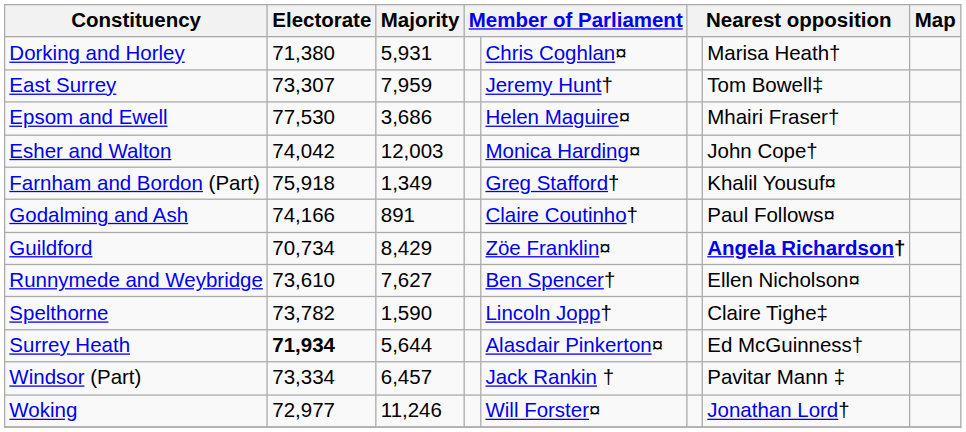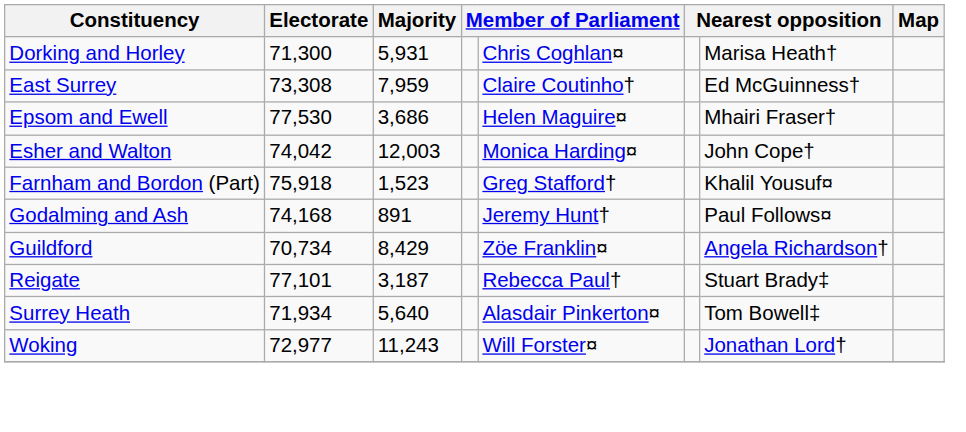(304, 53) 71,380 -> (301, 53) 71,300
(304, 85) 73,307 -> (301, 85) 73,308
(549, 85) Jeremy Hunt† -> (559, 85) Claire Coutinho†
(765, 85) Tom Bowell‡ -> (782, 85) Ed McGuinness†
(406, 183) 1,349 -> (403, 183) 1,523
(304, 215) 74,166 -> (301, 215) 74,168
(562, 215) Claire Coutinho† -> (546, 215) Jeremy Hunt†
(806, 248) bold -> (796, 248) normal
+ row: (45, 280)
- row: (136, 280)
- row: (59, 313)
(304, 345) bold -> (301, 313) normal
(406, 345) 5,644 -> (403, 313) 5,640
(785, 345) Ed McGuinness† -> (762, 313) Tom Bowell‡
- row: (75, 378)
(411, 410) 11,246 -> (408, 345) 11,243
